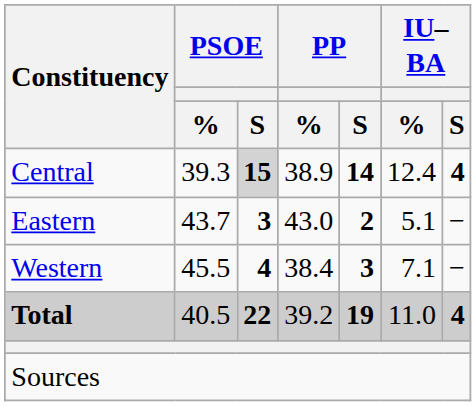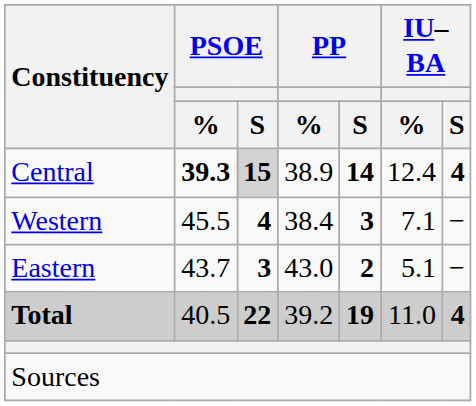(206, 172) normal -> (206, 172) bold
rows swapped: (53, 220) <-> (57, 267)
